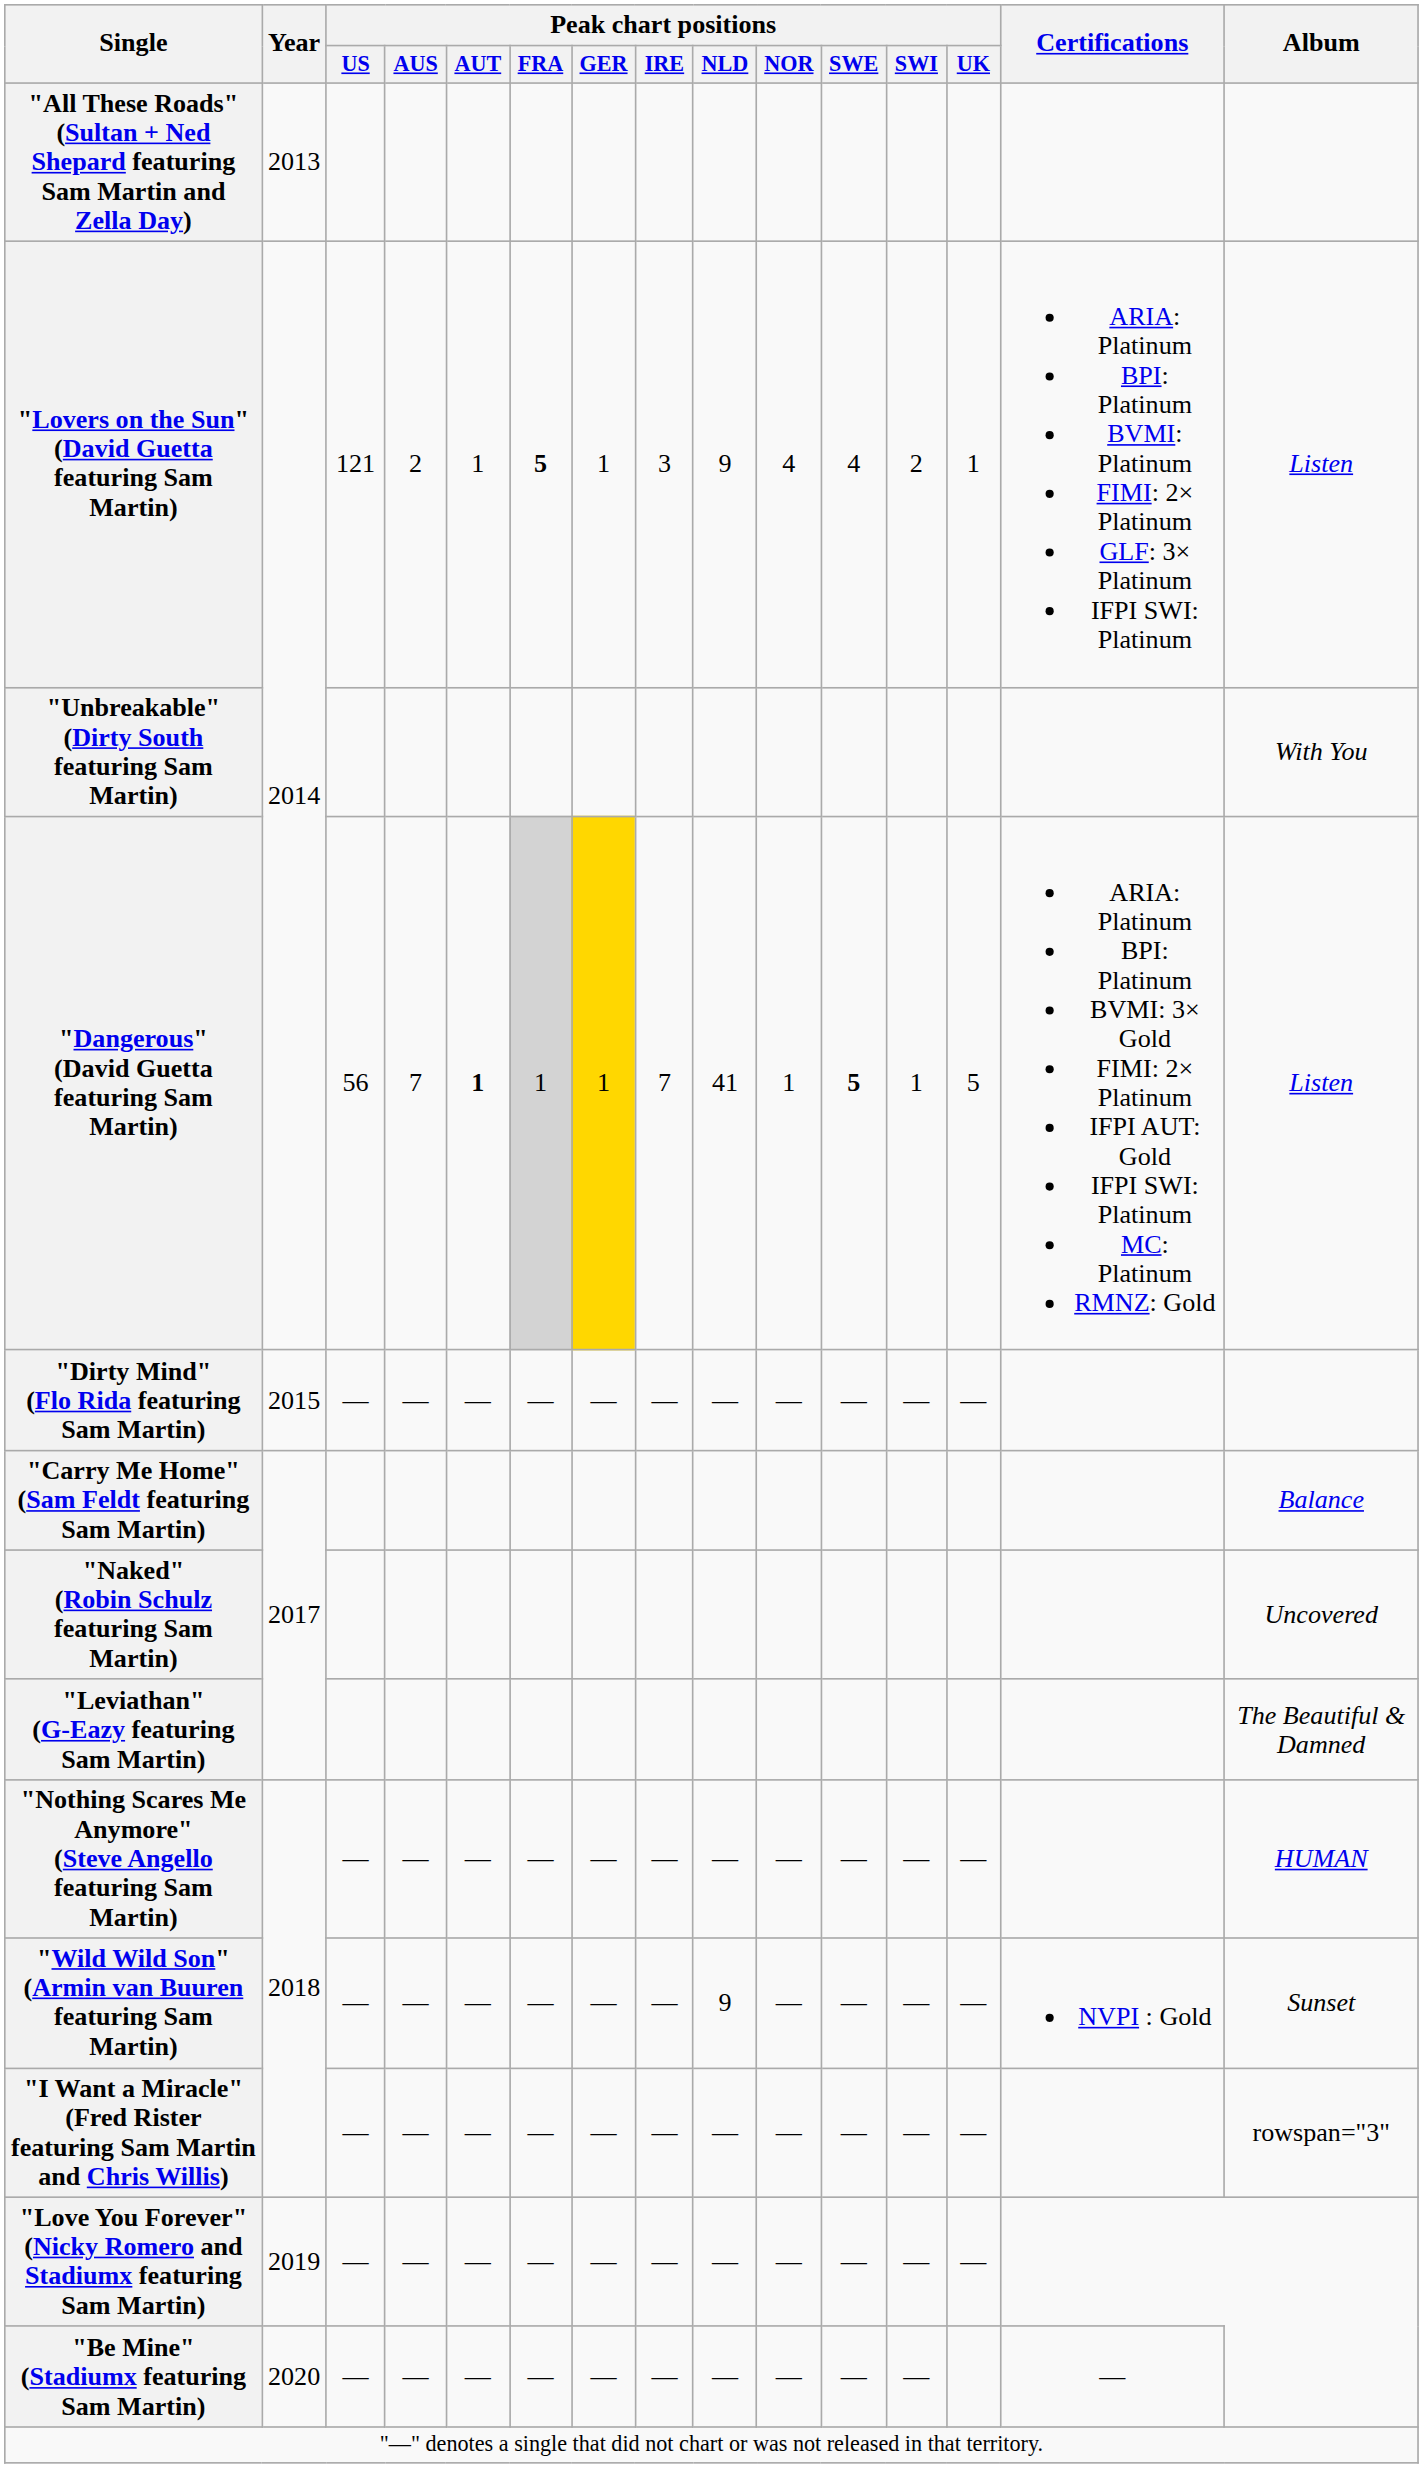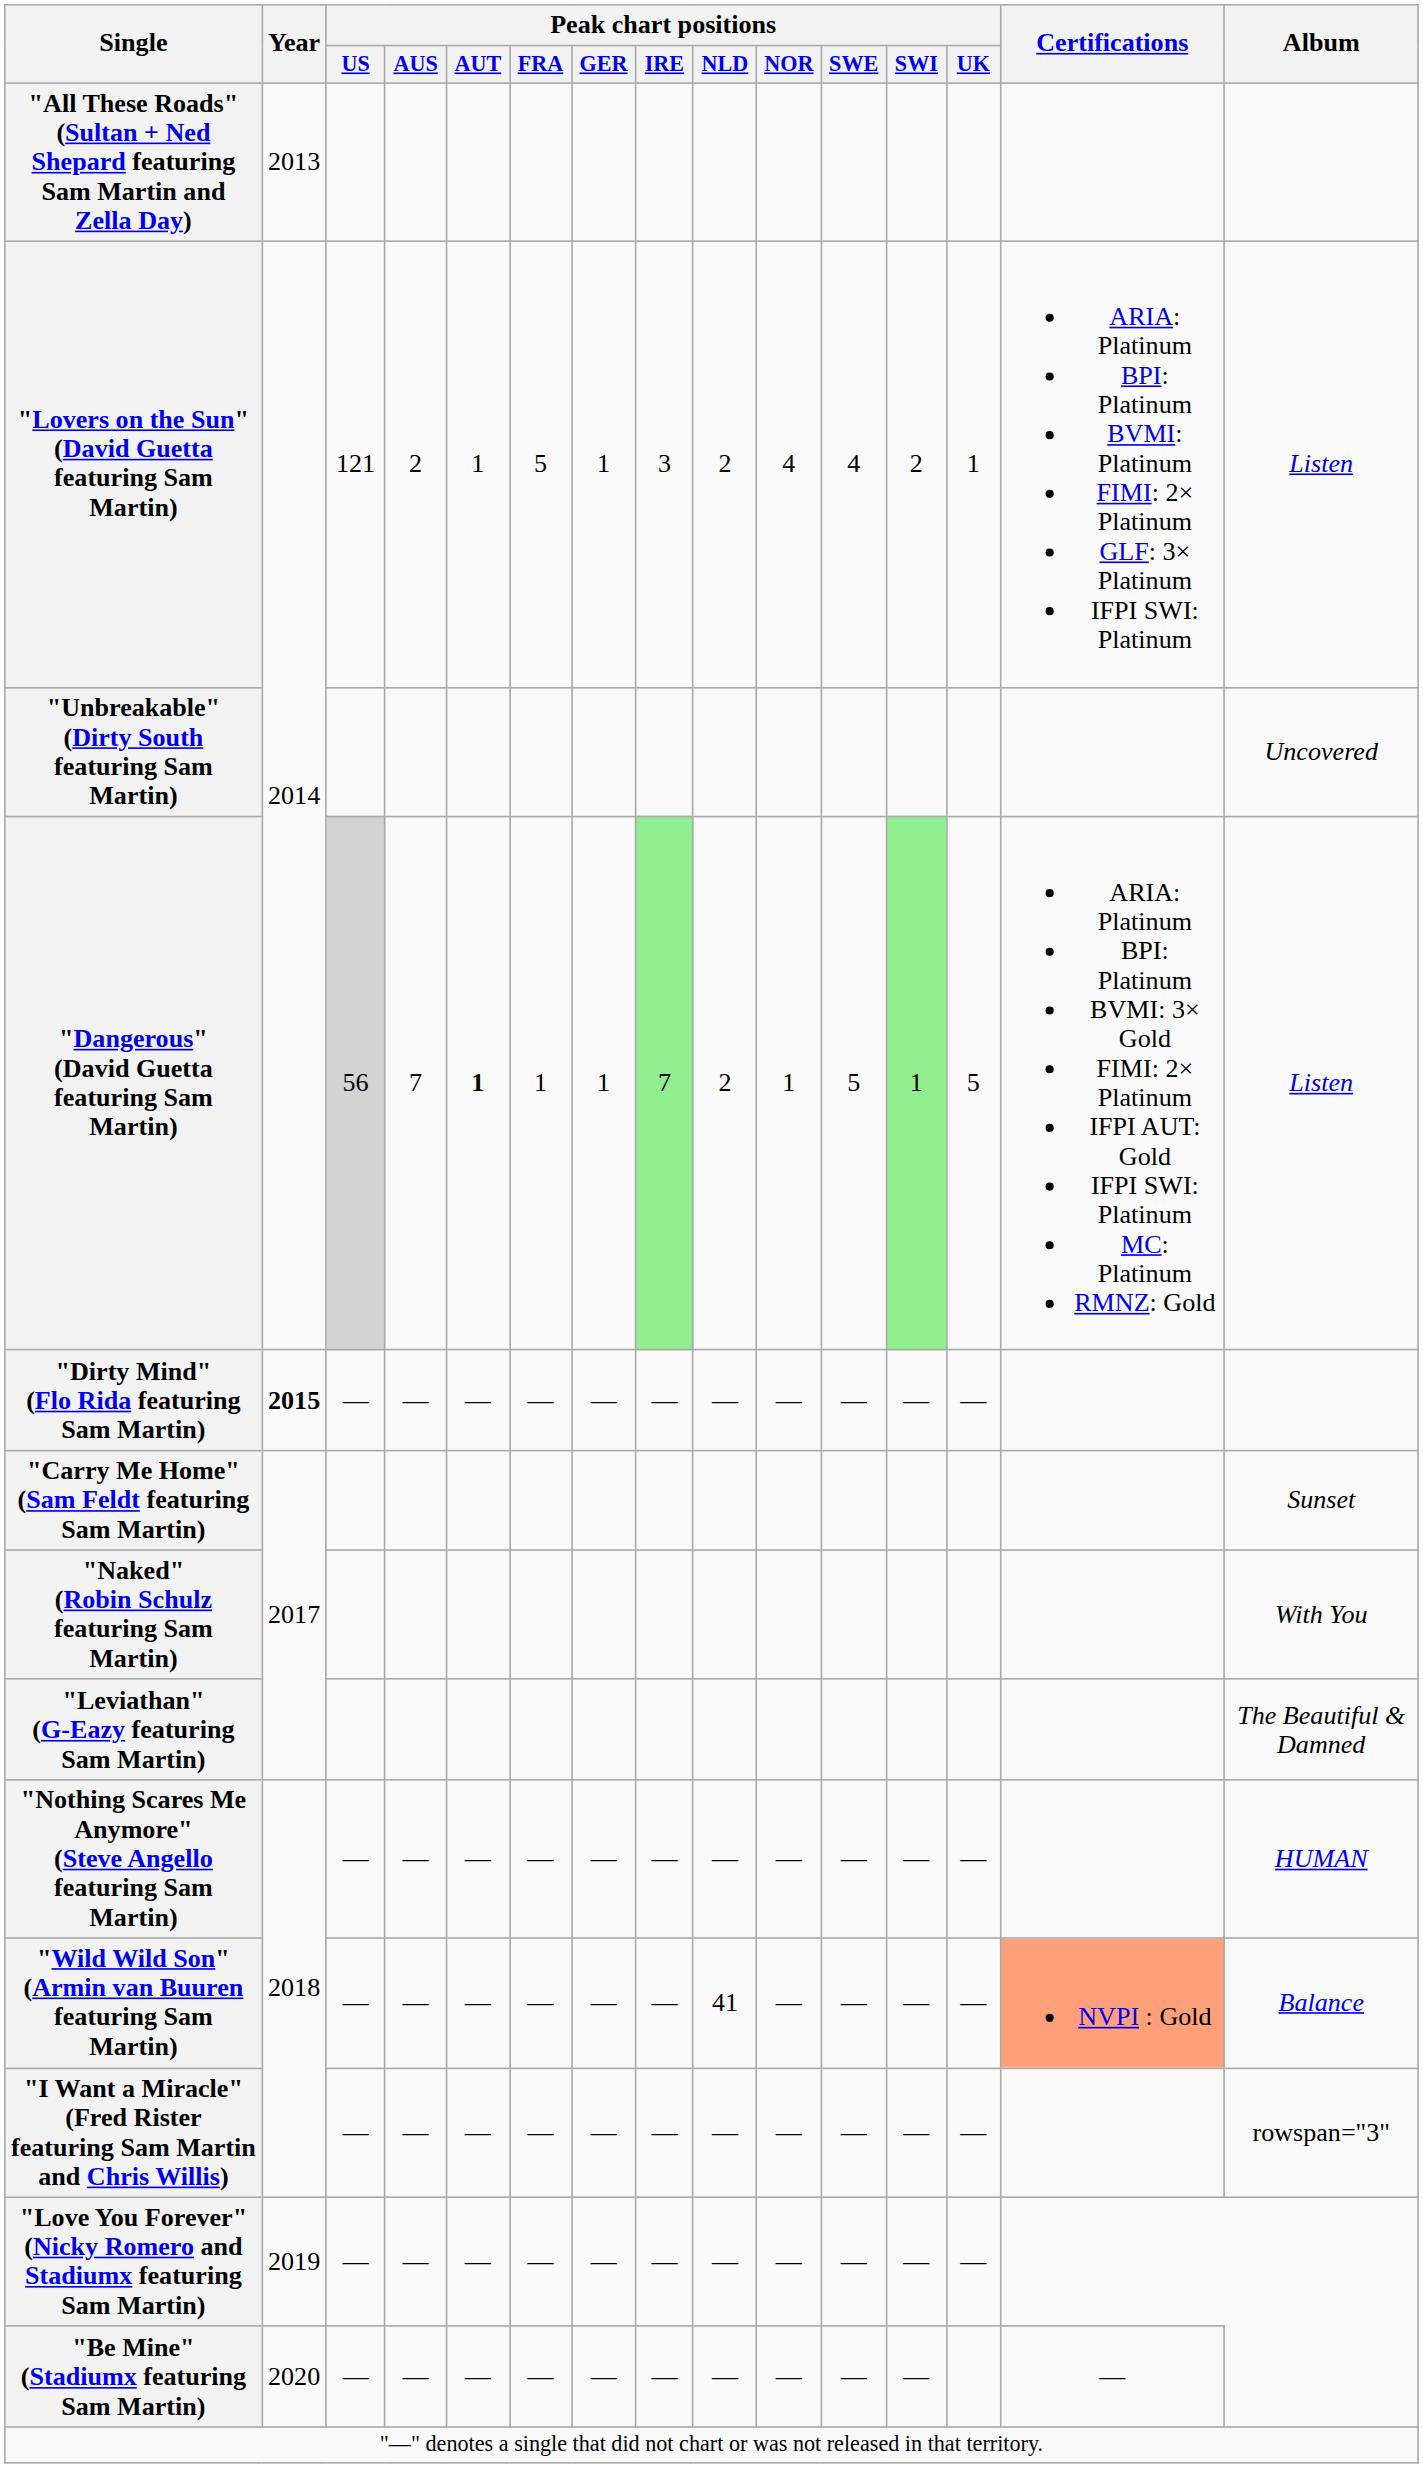(540, 463) bold -> (540, 463) normal
(725, 463) 9 -> (725, 463) 2
(1321, 751) With You -> (1321, 751) Uncovered
(356, 1082) no background -> (356, 1082) lightgrey background
(540, 1082) lightgrey background -> (540, 1082) no background
(604, 1082) gold background -> (604, 1082) no background
(664, 1082) no background -> (664, 1082) lightgreen background
(725, 1082) 41 -> (725, 1082) 2
(854, 1082) bold -> (854, 1082) normal
(916, 1082) no background -> (916, 1082) lightgreen background
(294, 1399) normal -> (294, 1399) bold
(1321, 1499) Balance -> (1321, 1499) Sunset
(1321, 1614) Uncovered -> (1321, 1614) With You
(725, 2002) 9 -> (725, 2002) 41
(1112, 2018) no background -> (1112, 2018) lightsalmon background
(1321, 2002) Sunset -> (1321, 2002) Balance
